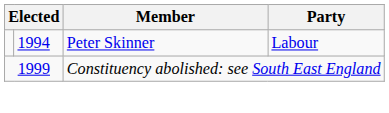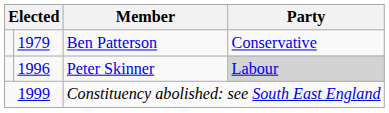+ row: (112, 42)
(34, 42) 1994 -> (34, 68) 1996
(295, 42) no background -> (255, 68) lightgrey background
